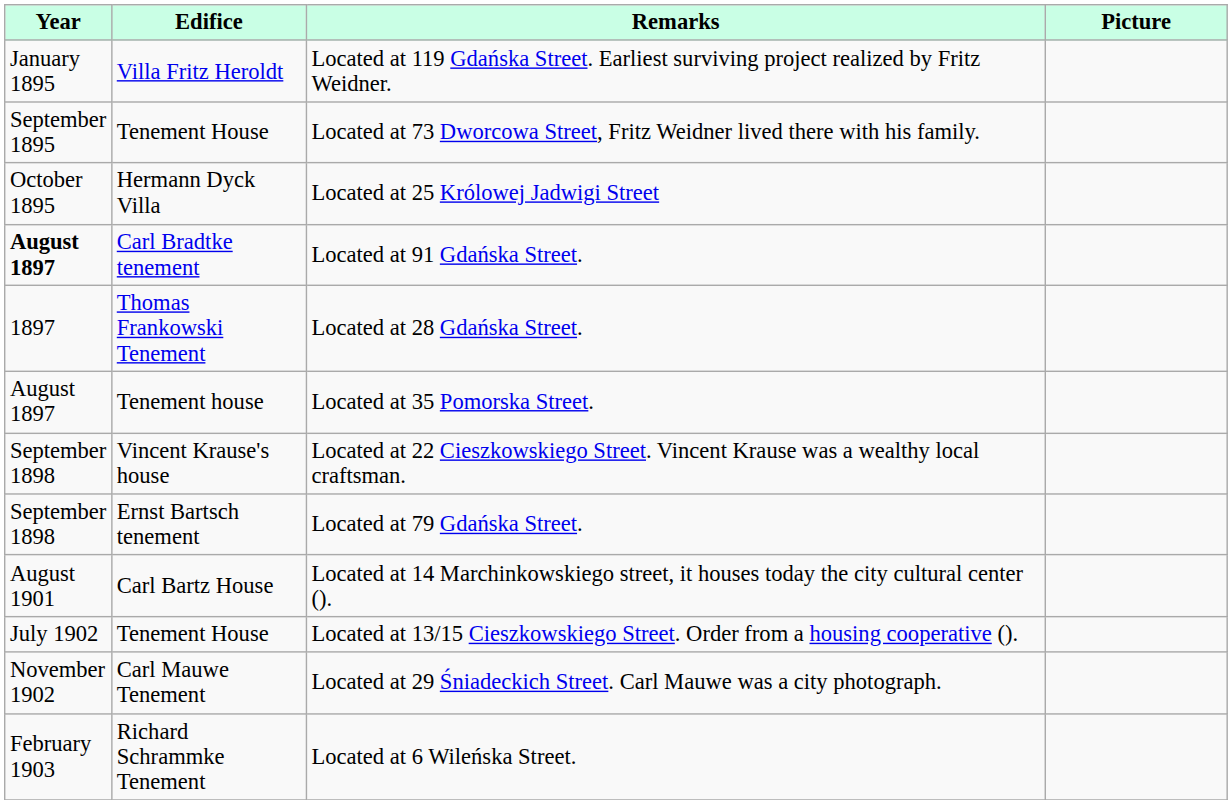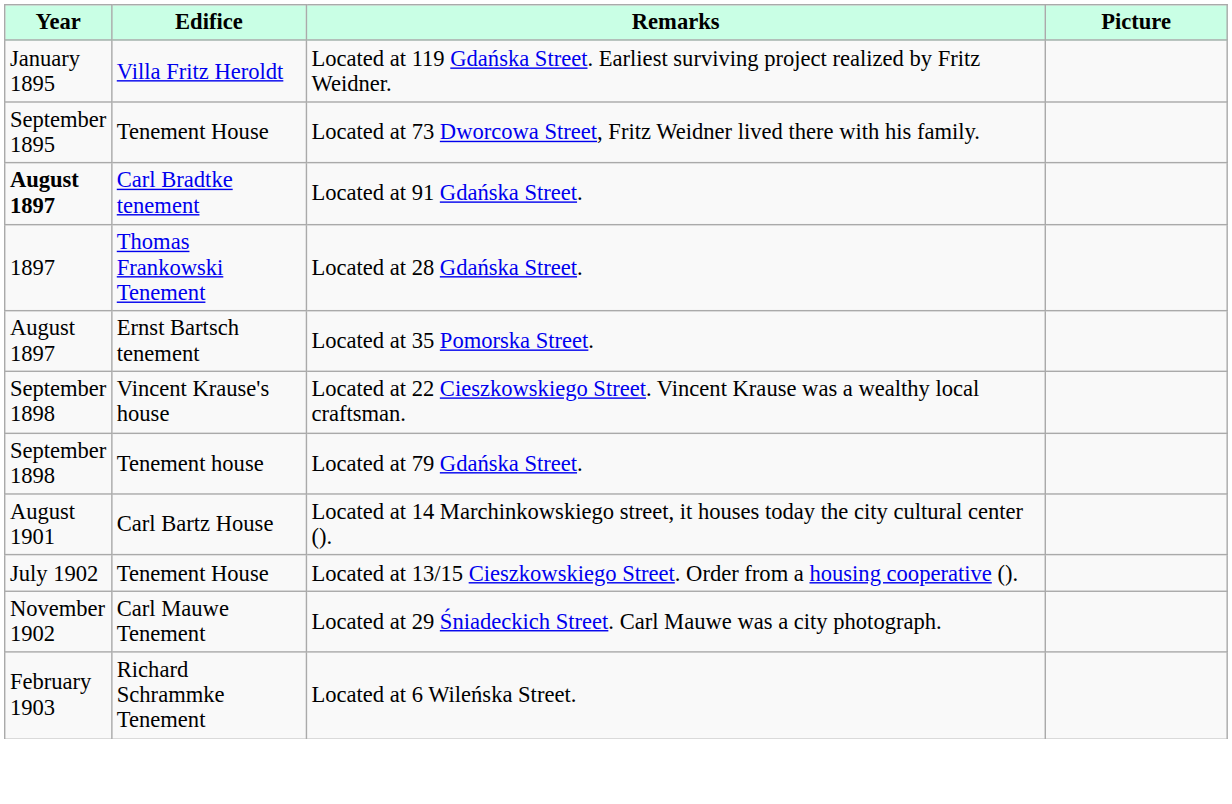- row: (485, 193)
(190, 402) Tenement house -> (178, 340) Ernst Bartsch tenement
(178, 524) Ernst Bartsch tenement -> (190, 463) Tenement house
